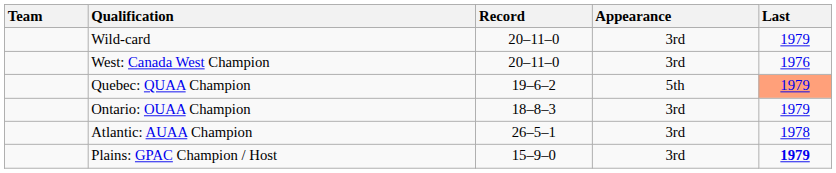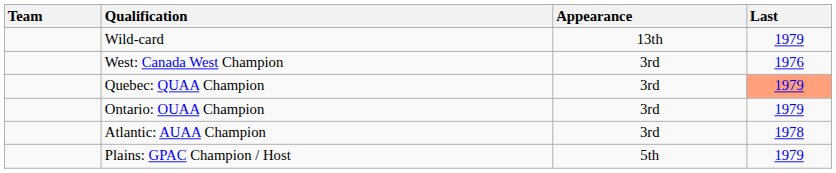- column: (502, 16)
(675, 39) 3rd -> (650, 39) 13th
(675, 86) 5th -> (650, 86) 3rd
(675, 156) 3rd -> (650, 156) 5th
(795, 156) bold -> (789, 156) normal
